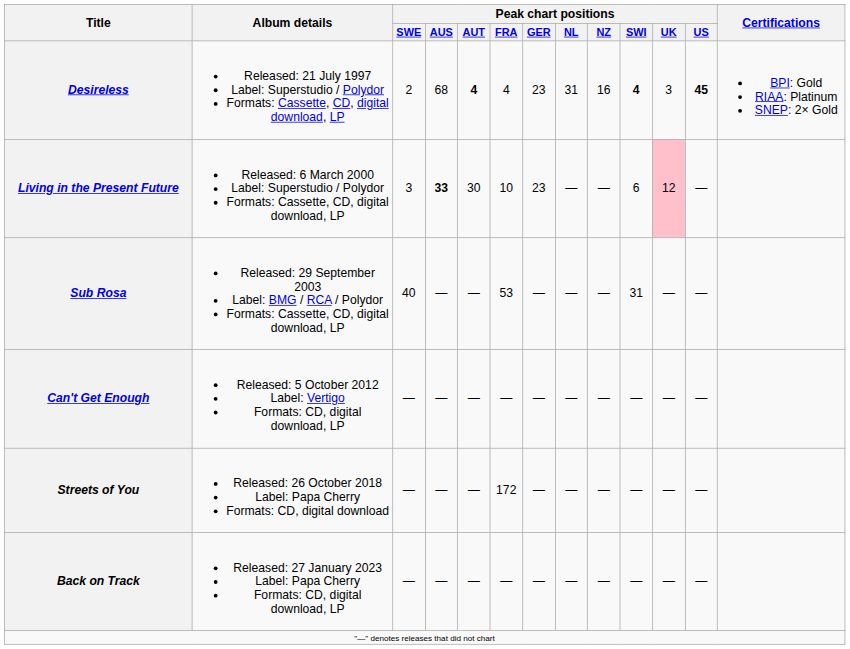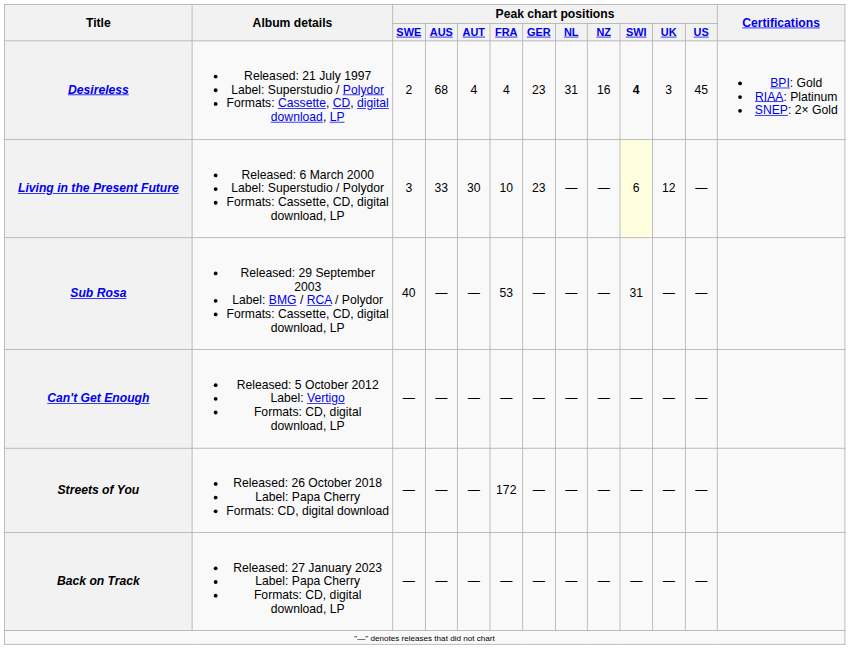(474, 90) bold -> (474, 90) normal
(701, 90) bold -> (701, 90) normal
(441, 188) bold -> (441, 188) normal
(636, 188) no background -> (636, 188) lightyellow background
(669, 188) pink background -> (669, 188) no background
